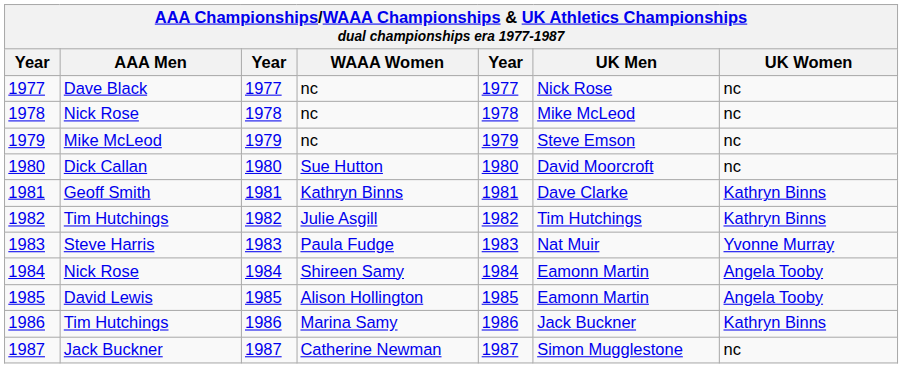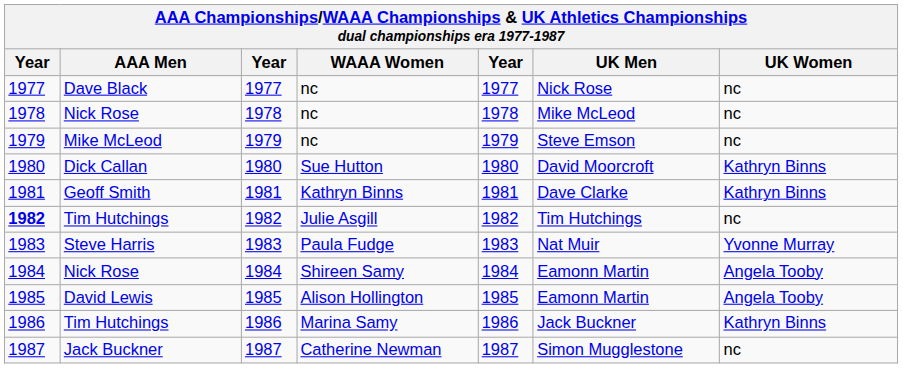(732, 166) nc -> (775, 166) Kathryn Binns
(27, 219) normal -> (27, 219) bold
(775, 219) Kathryn Binns -> (732, 219) nc
